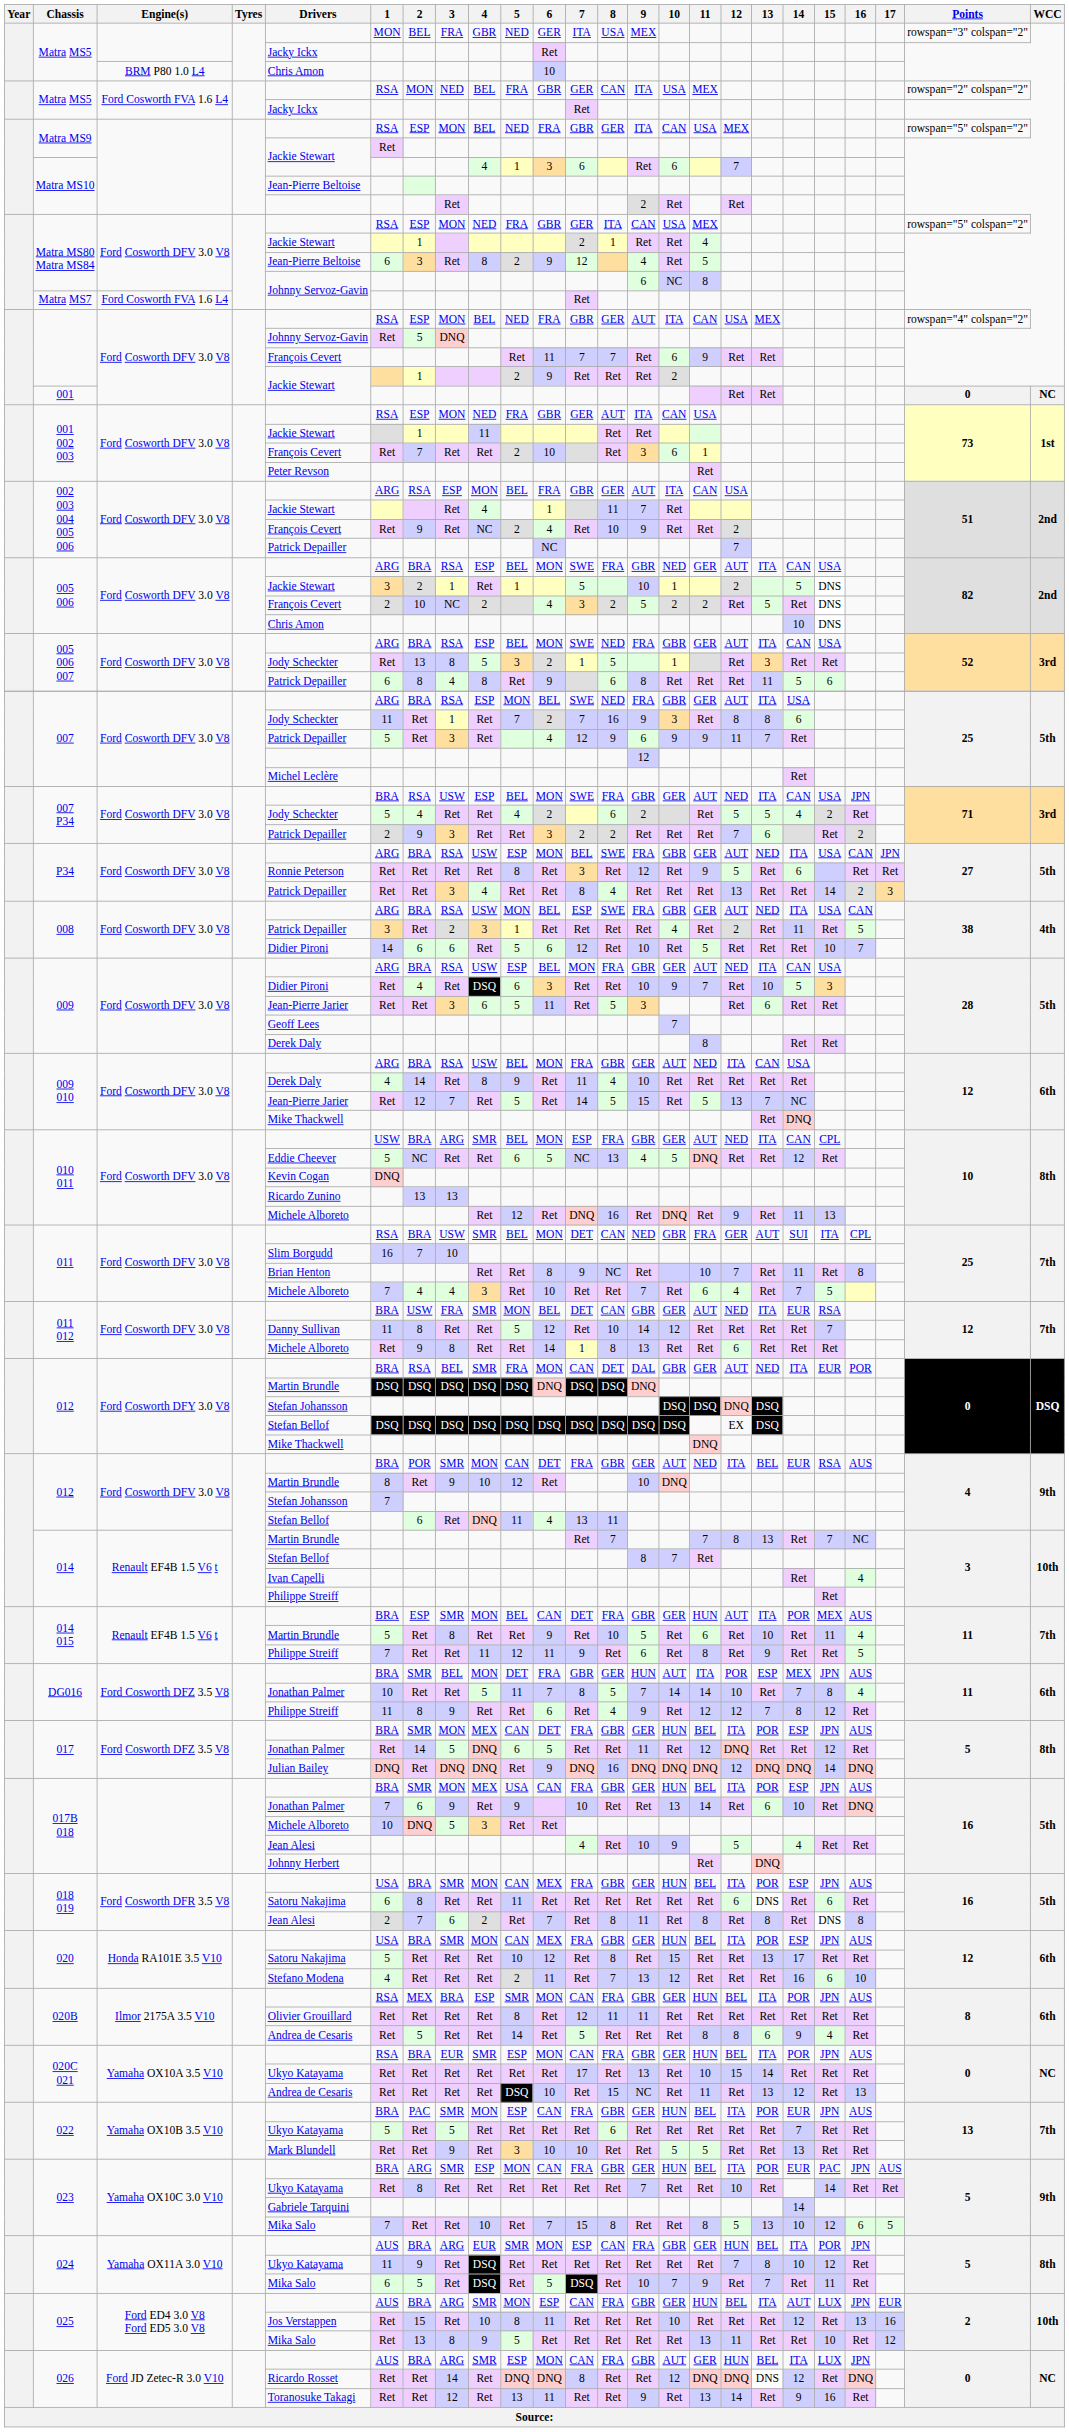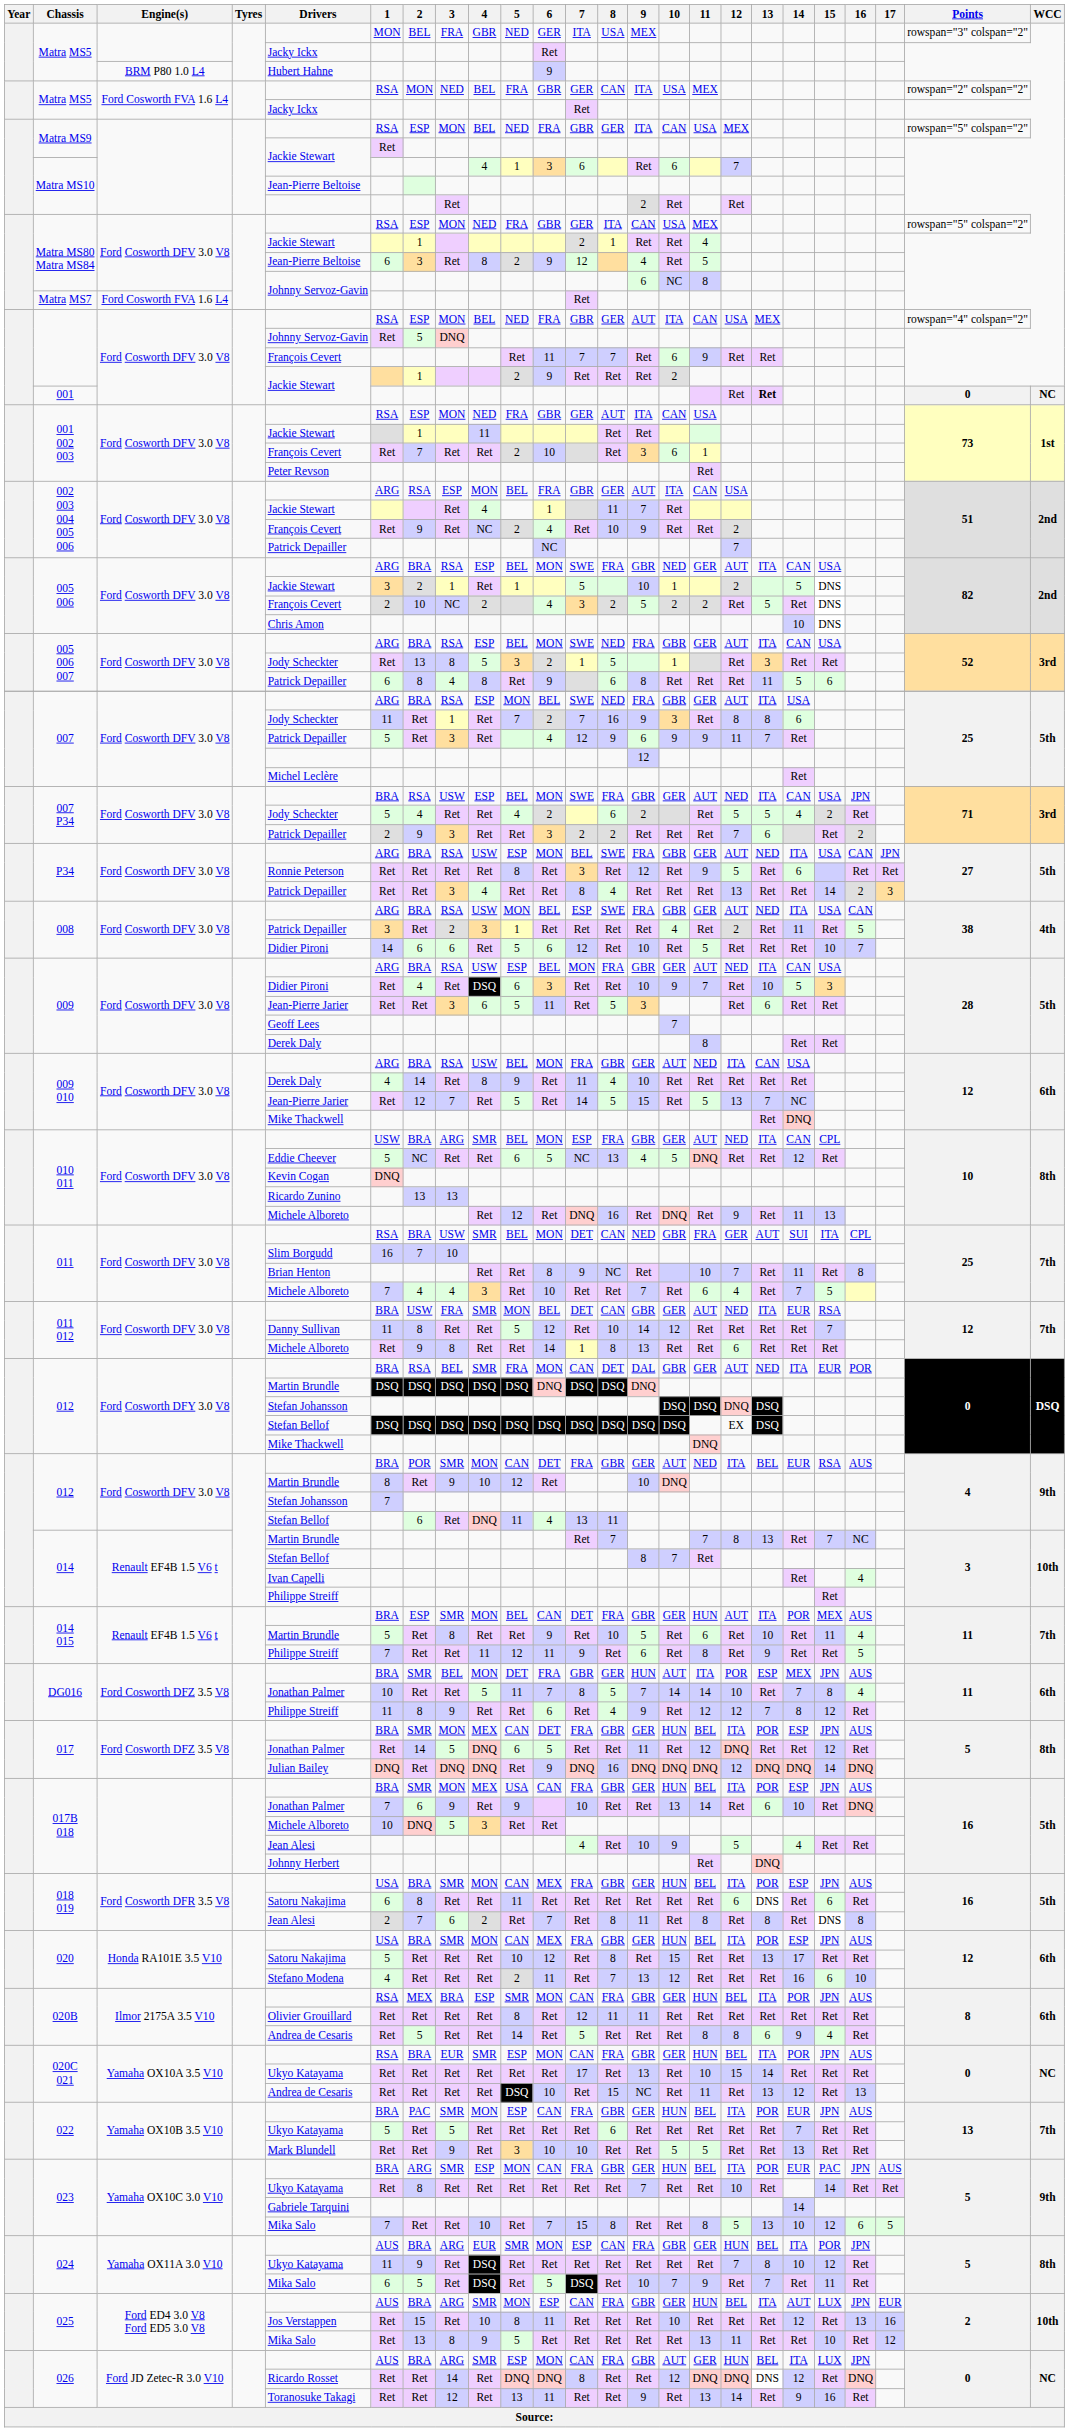(296, 70) Chris Amon -> (300, 70) Hubert Hahne
(549, 70) 10 -> (549, 70) 9
(767, 395) normal -> (767, 395) bold
